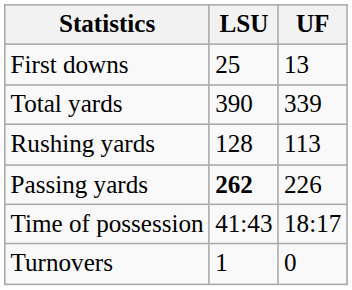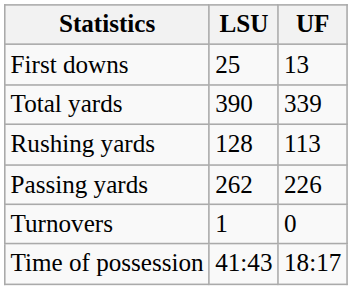(234, 183) bold -> (234, 183) normal
rows swapped: (62, 263) <-> (107, 223)
